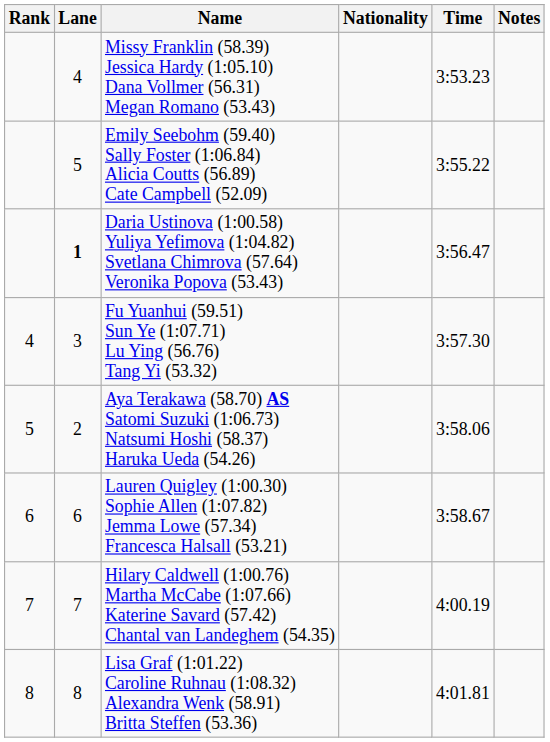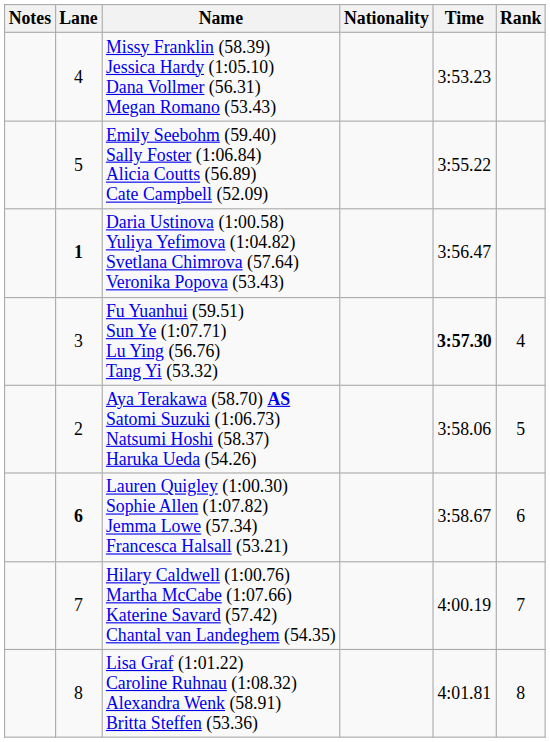columns swapped: (29, 18) <-> (519, 18)
(463, 341) normal -> (464, 341) bold
(78, 517) normal -> (78, 517) bold
